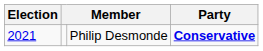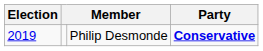(22, 35) 2021 -> (22, 35) 2019
